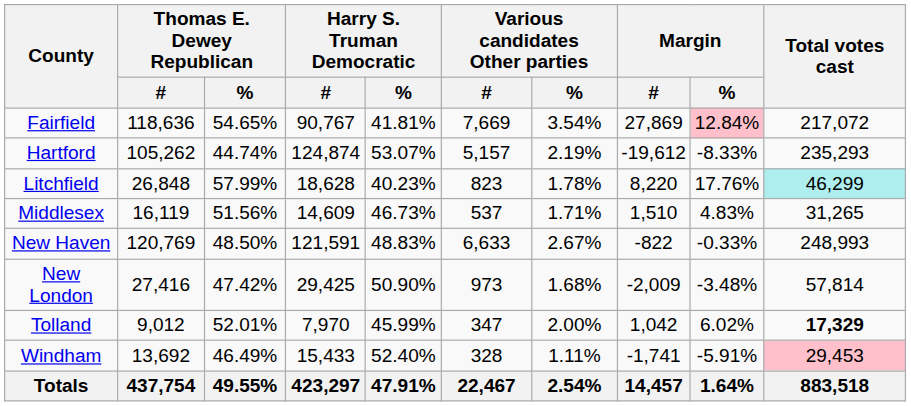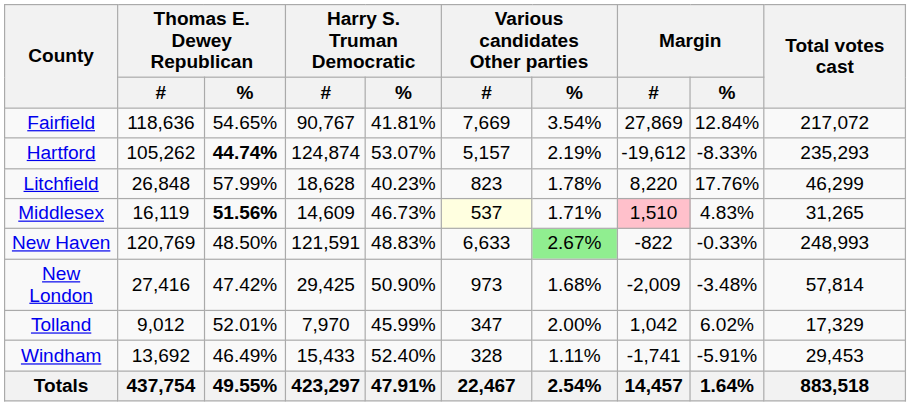(727, 122) pink background -> (727, 122) no background
(245, 153) normal -> (245, 153) bold
(835, 183) paleturquoise background -> (835, 183) no background
(245, 213) normal -> (245, 213) bold
(487, 213) no background -> (487, 213) lightyellow background
(654, 213) no background -> (654, 213) pink background
(574, 243) no background -> (574, 243) lightgreen background
(835, 325) bold -> (835, 325) normal
(835, 355) pink background -> (835, 355) no background
